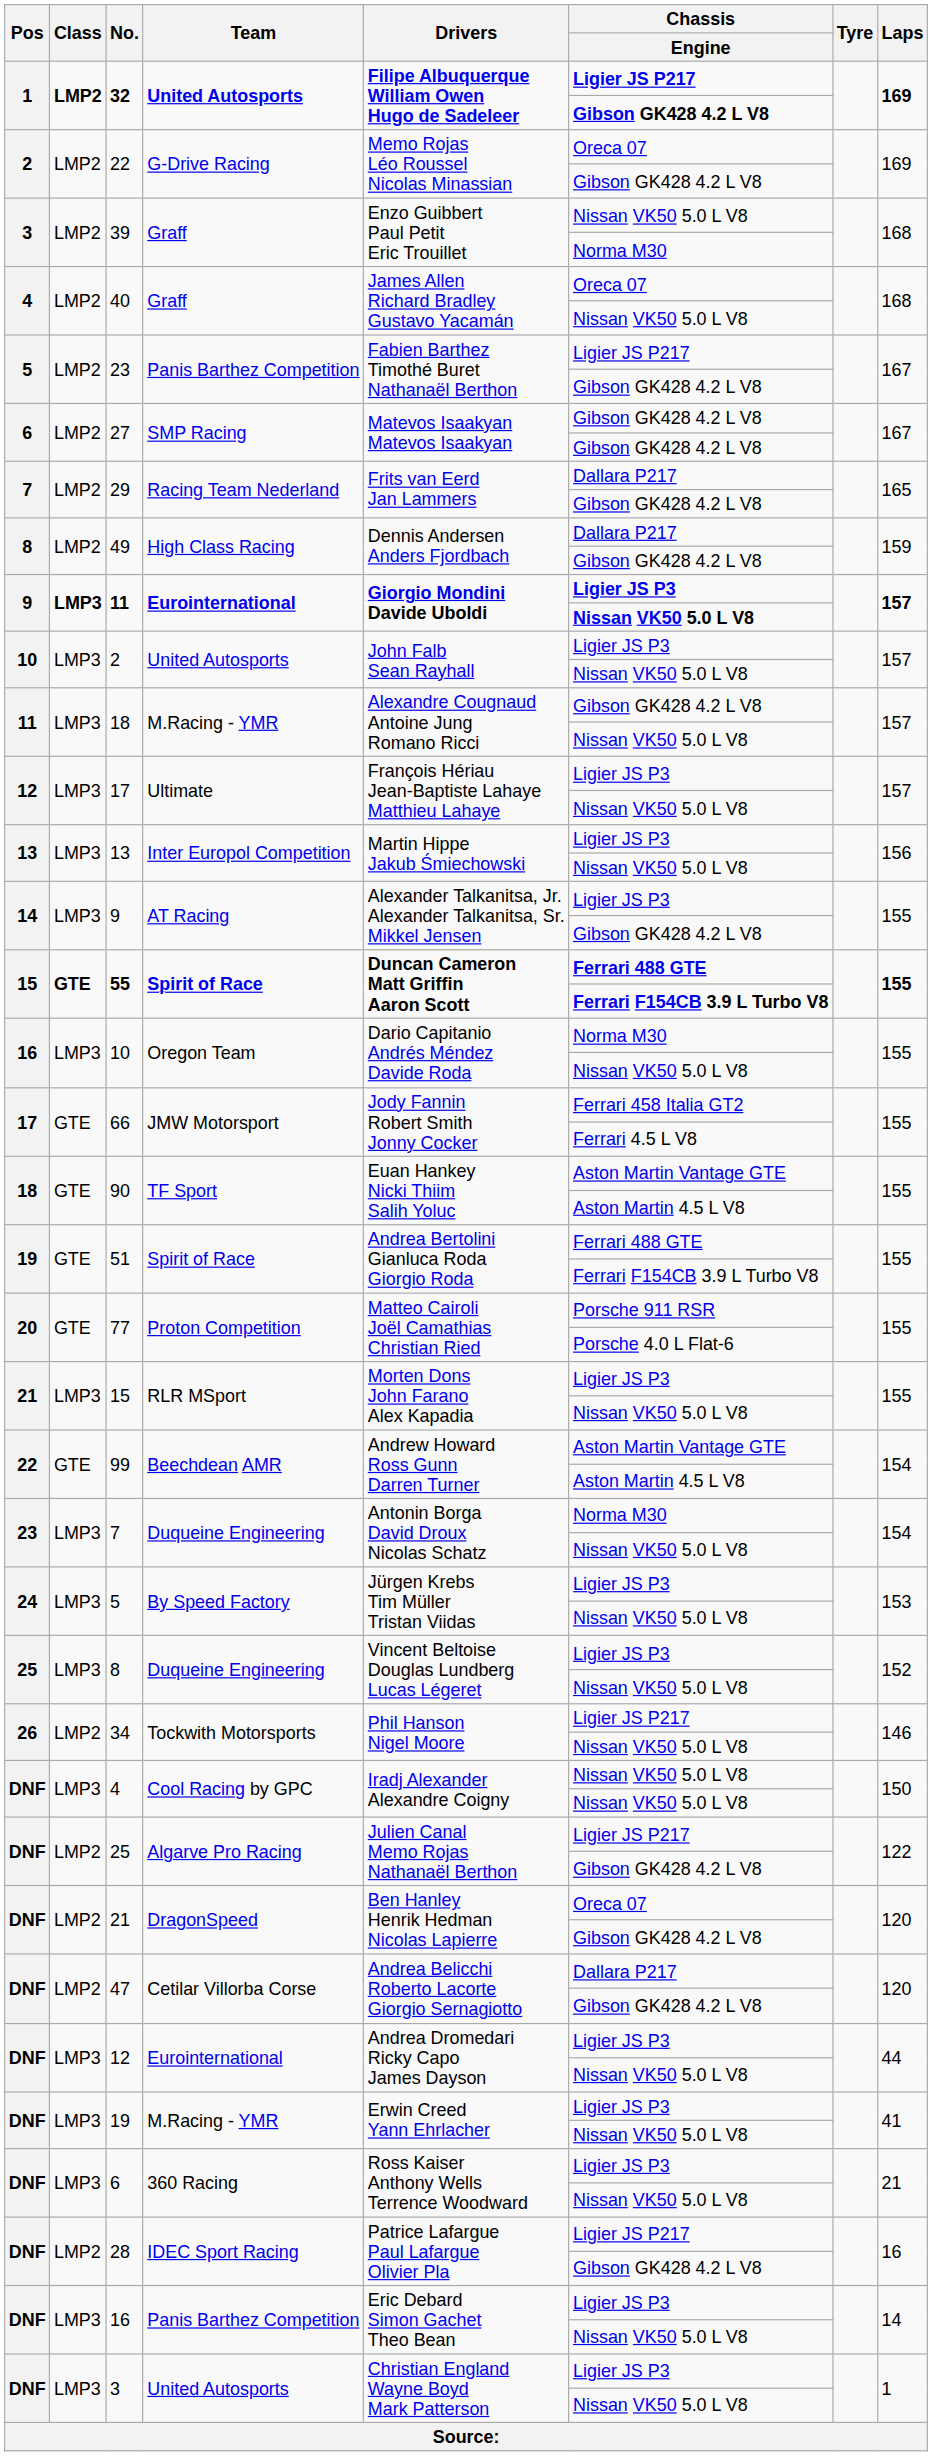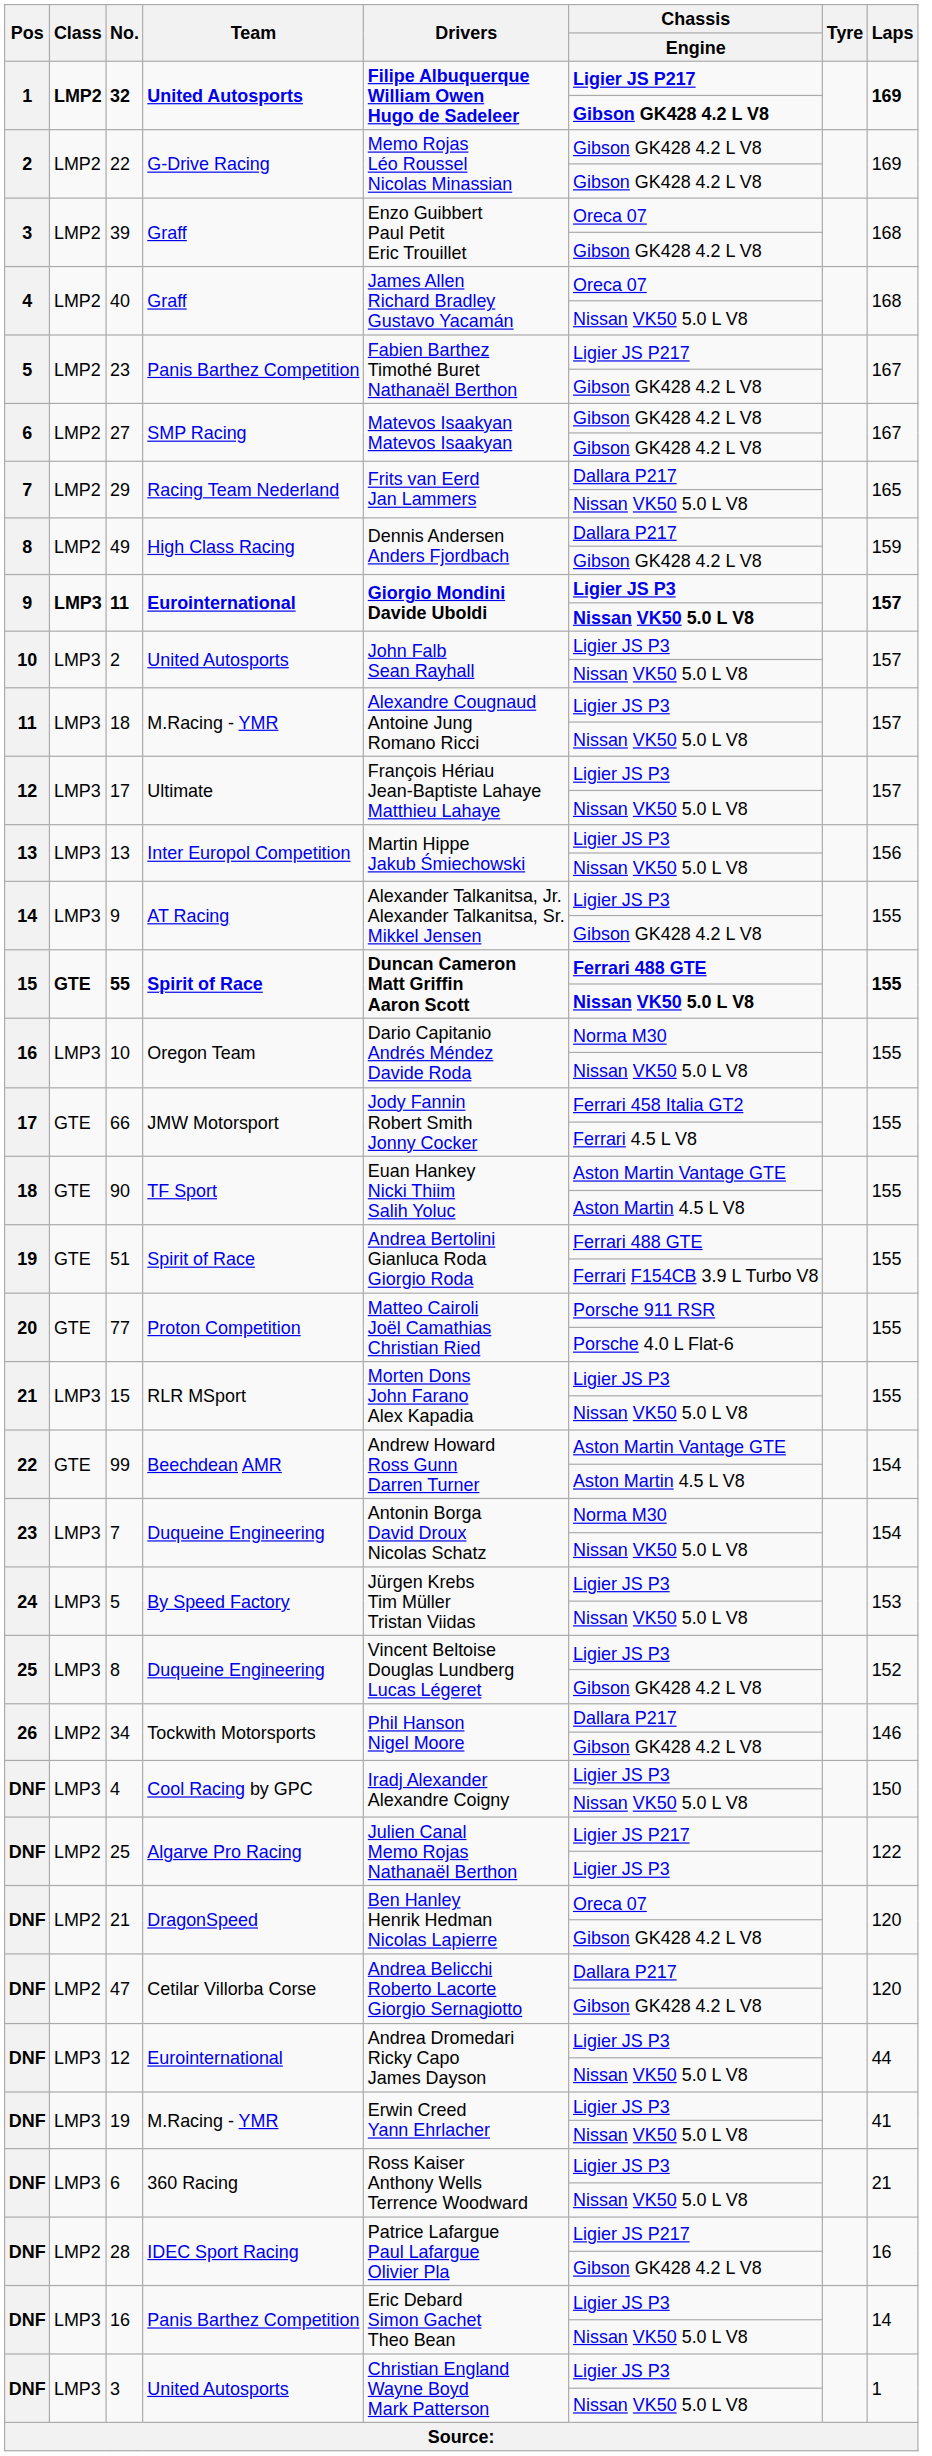(610, 147) Oreca 07 -> (667, 147) Gibson GK428 4.2 L V8
(660, 216) Nissan VK50 5.0 L V8 -> (610, 216) Oreca 07
(620, 250) Norma M30 -> (667, 250) Gibson GK428 4.2 L V8
(667, 504) Gibson GK428 4.2 L V8 -> (660, 504) Nissan VK50 5.0 L V8
(667, 705) Gibson GK428 4.2 L V8 -> (621, 705) Ligier JS P3
(701, 1002) Ferrari F154CB 3.9 L Turbo V8 -> (664, 1002) Nissan VK50 5.0 L V8
(660, 1687) Nissan VK50 5.0 L V8 -> (667, 1687) Gibson GK428 4.2 L V8
(631, 1718) Ligier JS P217 -> (625, 1718) Dallara P217
(660, 1747) Nissan VK50 5.0 L V8 -> (667, 1747) Gibson GK428 4.2 L V8
(660, 1775) Nissan VK50 5.0 L V8 -> (621, 1775) Ligier JS P3
(667, 1869) Gibson GK428 4.2 L V8 -> (621, 1869) Ligier JS P3
